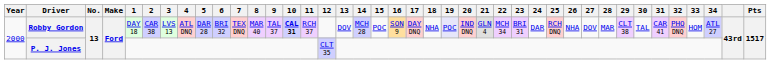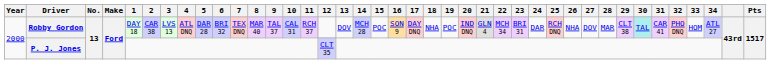(292, 27) bold -> (292, 27) normal
(450, 27) lavender background -> (450, 27) no background
(643, 27) no background -> (643, 27) paleturquoise background
